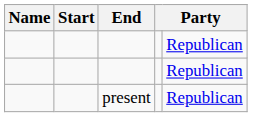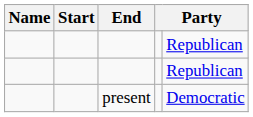(205, 97) Republican -> (205, 97) Democratic
